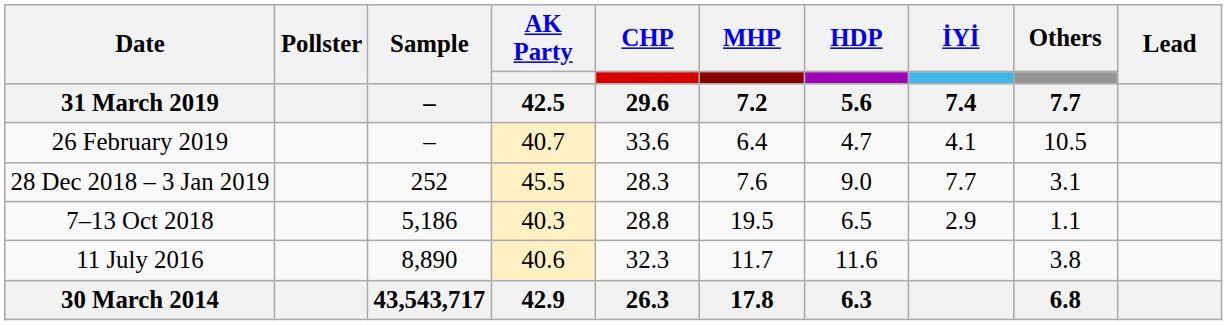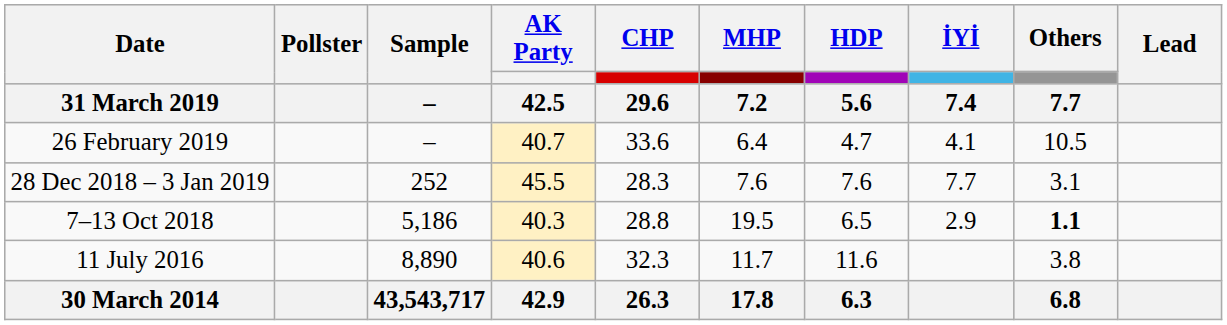(856, 181) 9.0 -> (856, 181) 7.6
(1065, 220) normal -> (1065, 220) bold
